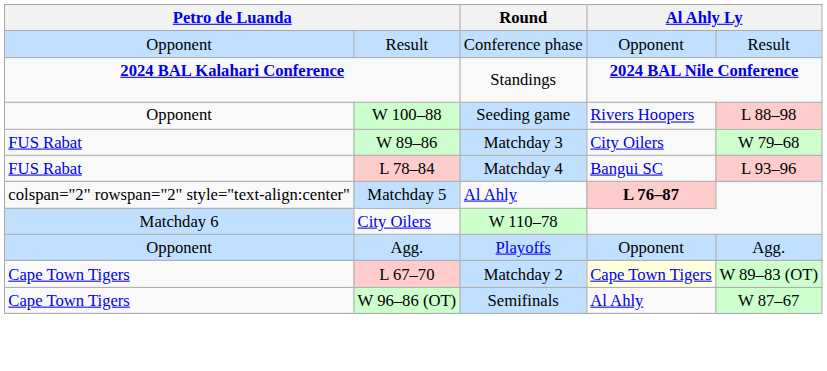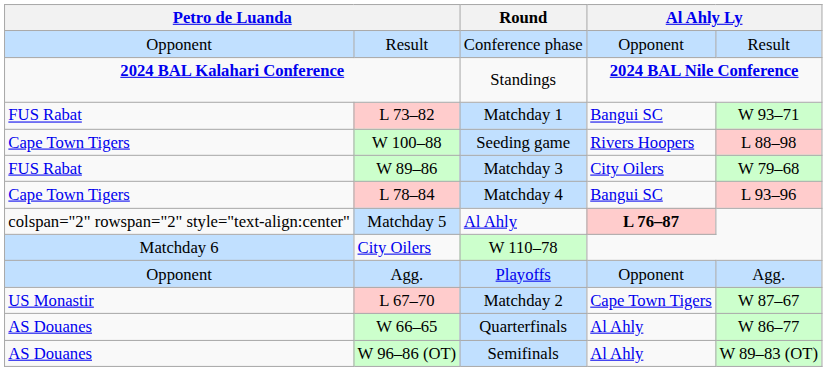+ row: (407, 115)
(179, 115) Opponent -> (69, 141) Cape Town Tigers
(45, 168) FUS Rabat -> (69, 194) Cape Town Tigers
(69, 273) Cape Town Tigers -> (51, 300) US Monastir
(651, 273) lightyellow background -> (651, 300) no background
(769, 273) W 89–83 (OT) -> (769, 300) W 87–67
+ row: (407, 326)
(69, 300) Cape Town Tigers -> (50, 353) AS Douanes
(769, 300) W 87–67 -> (769, 353) W 89–83 (OT)
